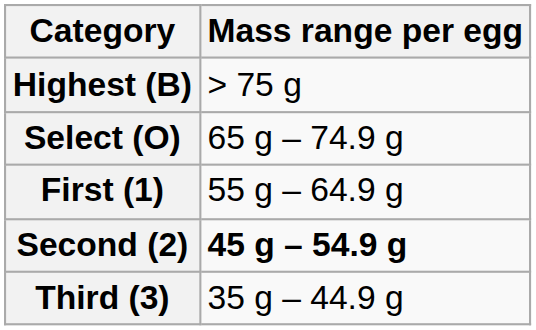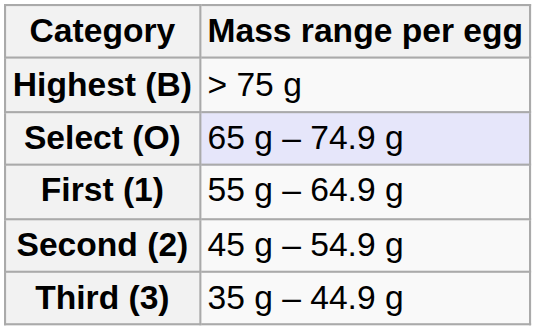(306, 137) no background -> (306, 137) lavender background
(307, 244) bold -> (306, 244) normal
